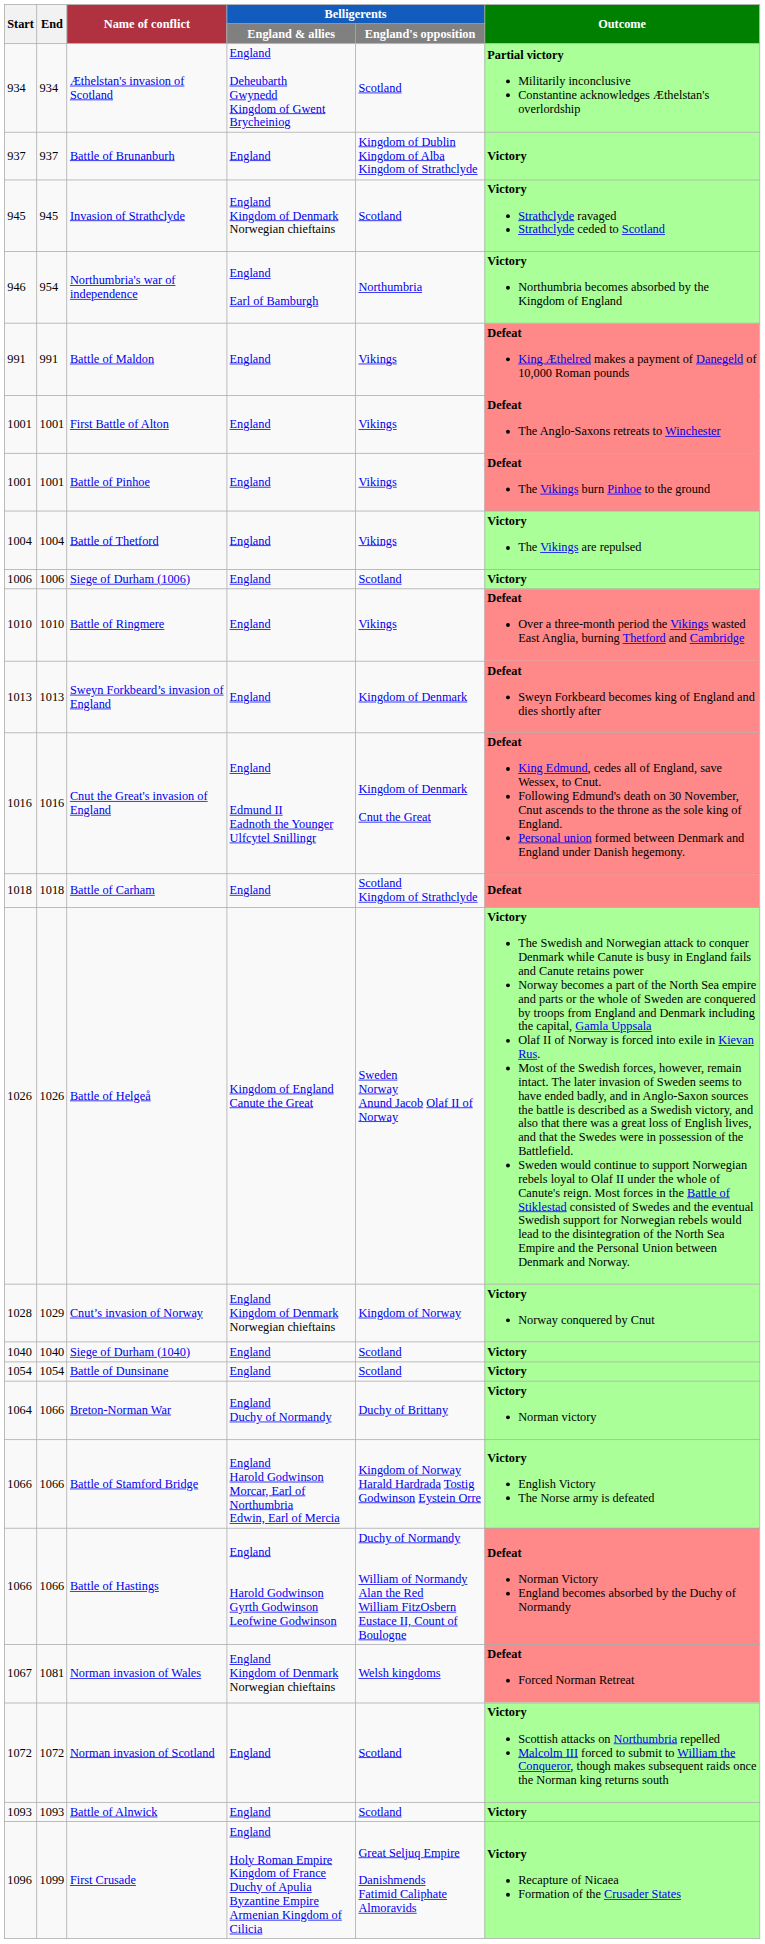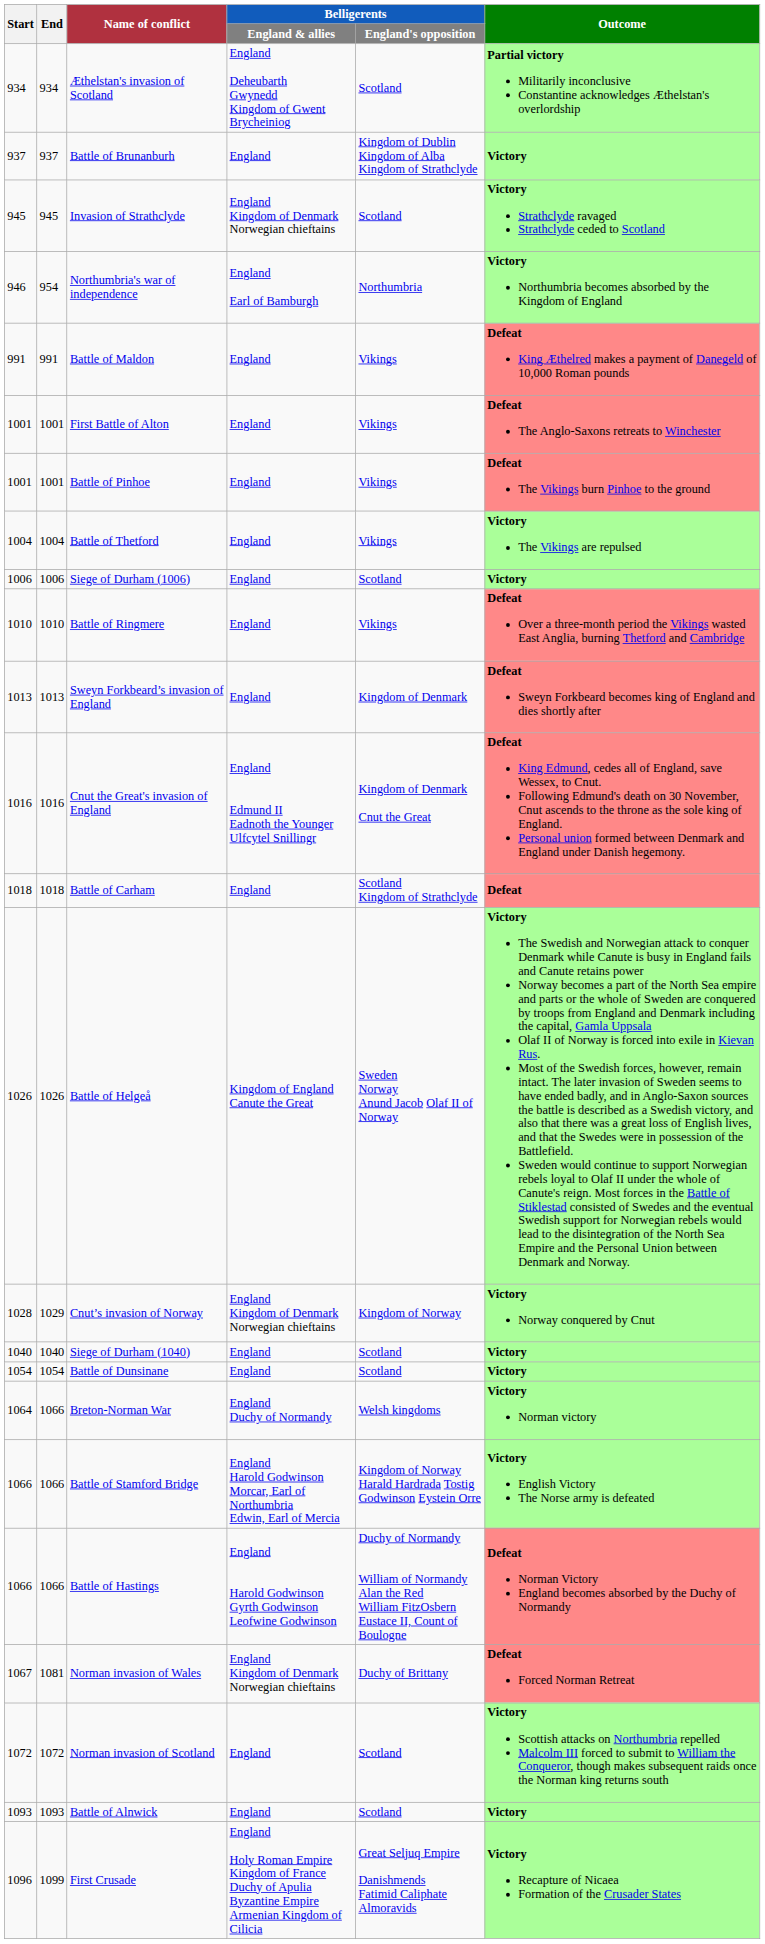(403, 1410) Duchy of Brittany -> (400, 1410) Welsh kingdoms
(400, 1673) Welsh kingdoms -> (403, 1673) Duchy of Brittany
